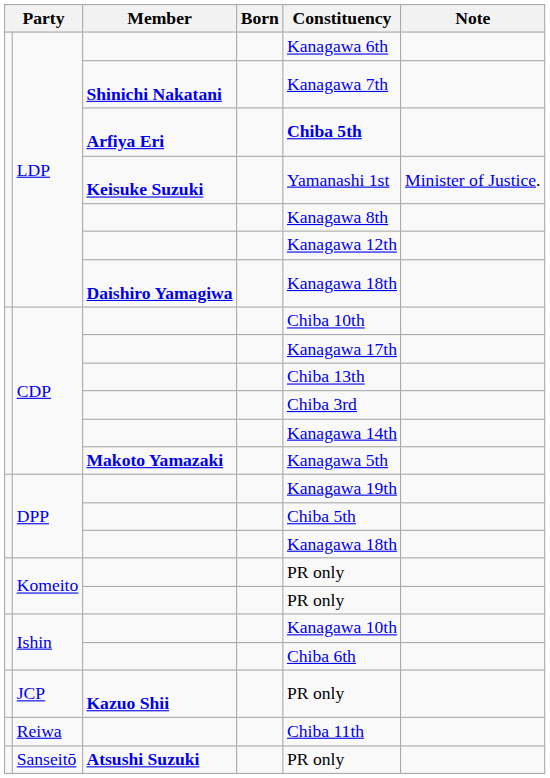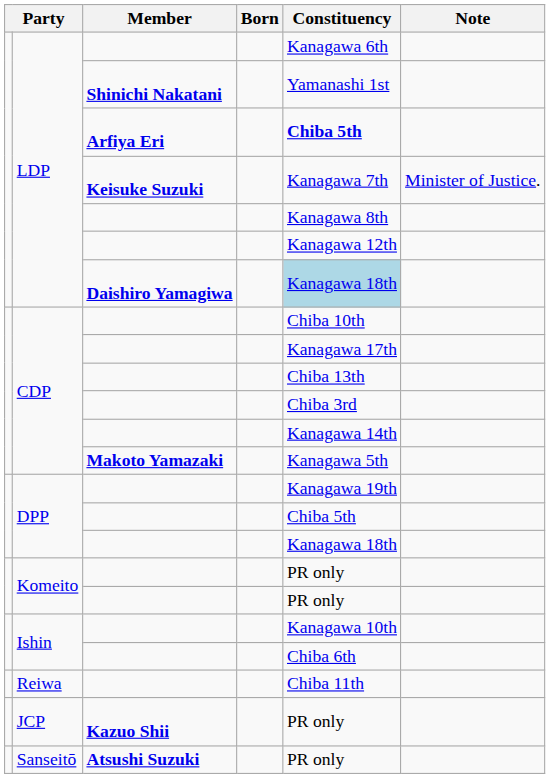(338, 84) Kanagawa 7th -> (338, 84) Yamanashi 1st
(338, 179) Yamanashi 1st -> (338, 179) Kanagawa 7th
(342, 283) no background -> (342, 283) lightblue background
rows swapped: (39, 731) <-> (31, 693)
